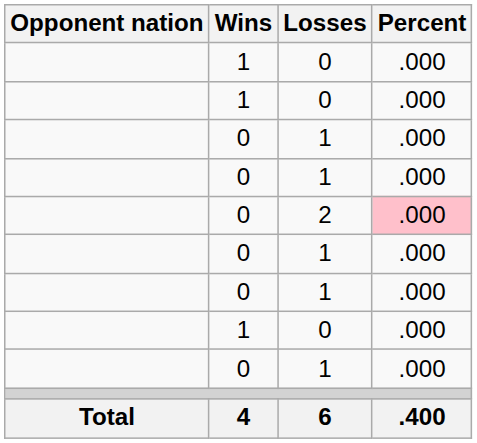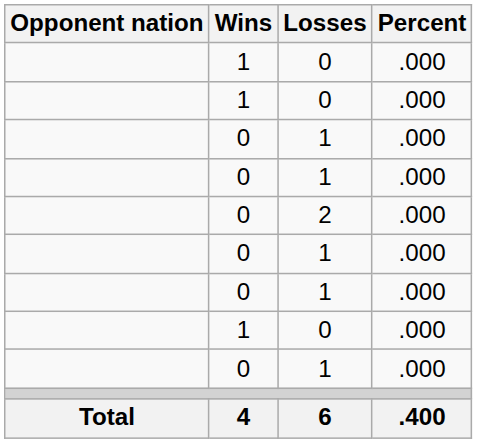(422, 215) pink background -> (422, 215) no background
